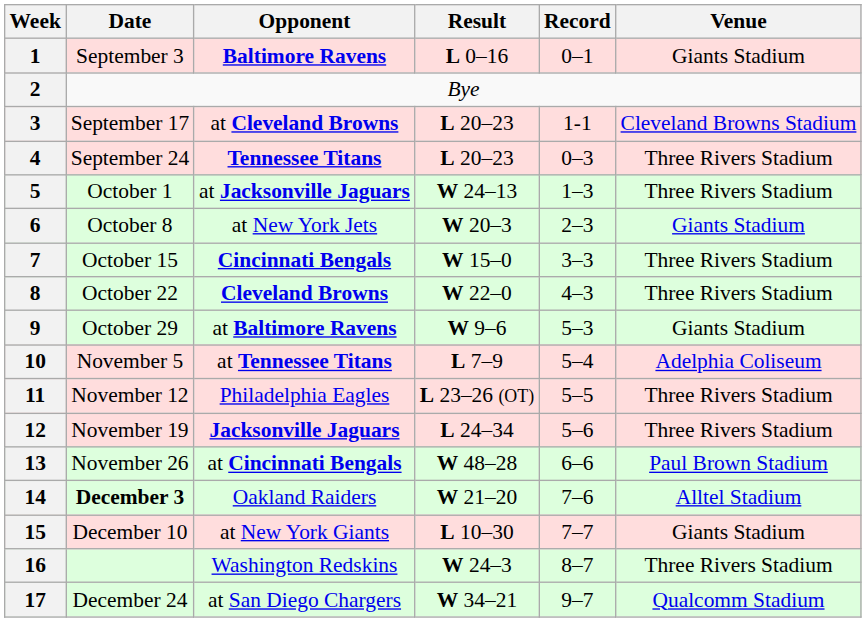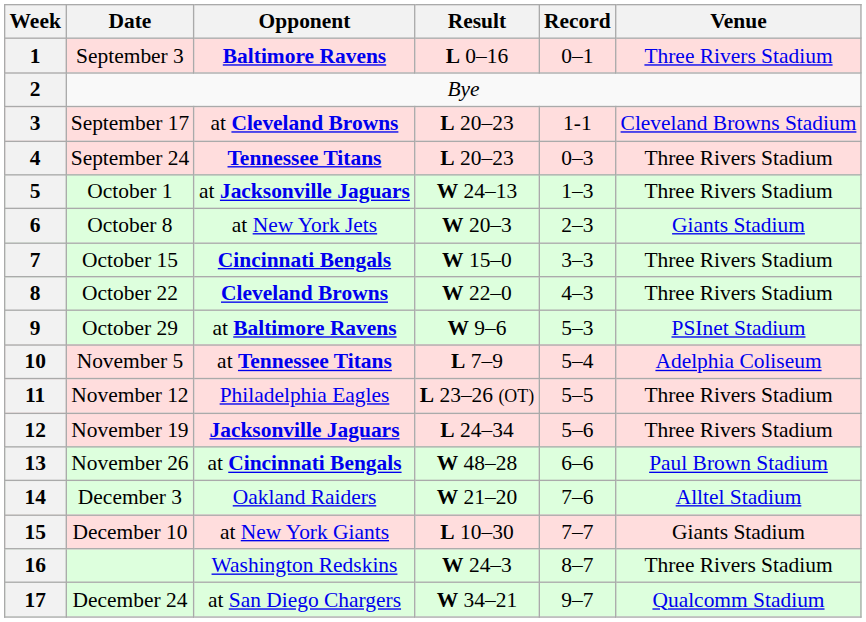(738, 55) Giants Stadium -> (738, 55) Three Rivers Stadium
(738, 327) Giants Stadium -> (738, 327) PSInet Stadium
(130, 497) bold -> (130, 497) normal
